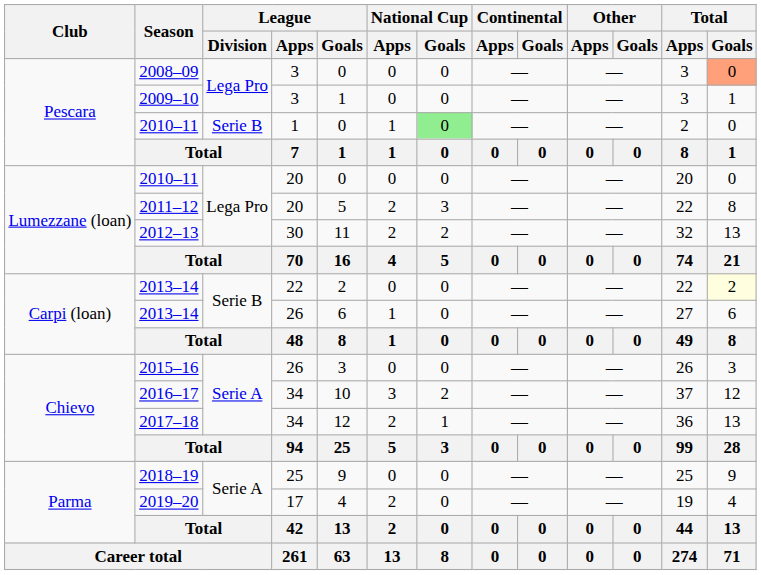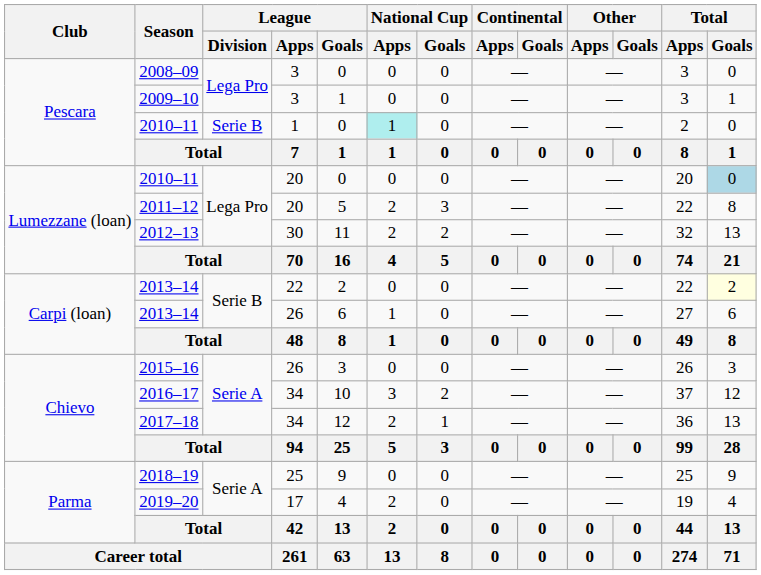(732, 71) lightsalmon background -> (732, 71) no background
(392, 125) no background -> (392, 125) paleturquoise background
(445, 125) lightgreen background -> (445, 125) no background
(732, 179) no background -> (732, 179) lightblue background
